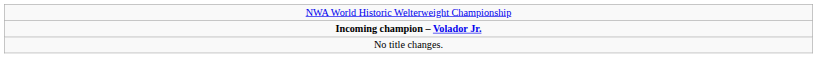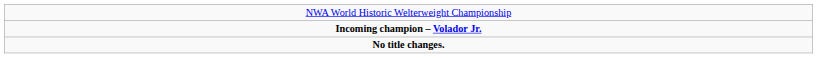(408, 45) normal -> (408, 45) bold
